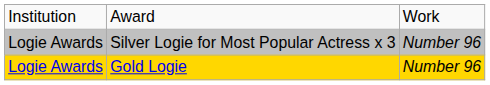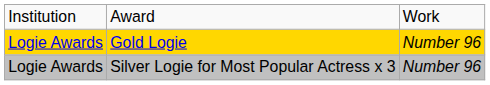rows swapped: (149, 67) <-> (253, 42)
